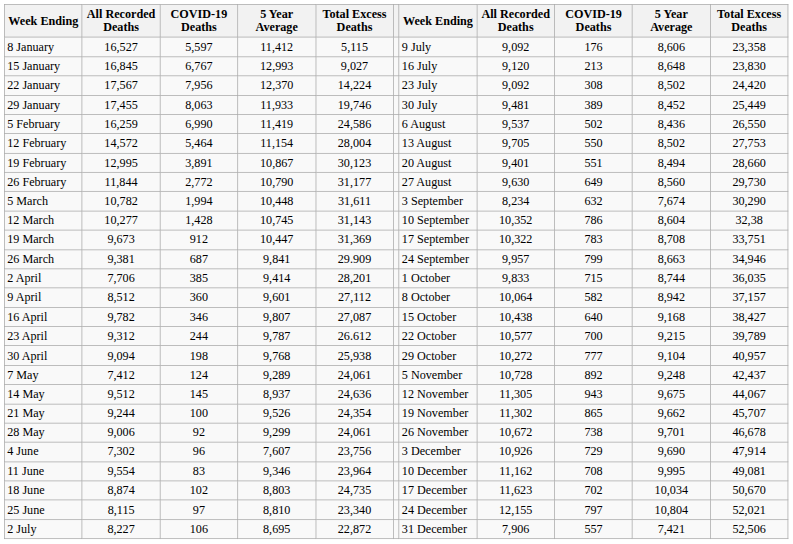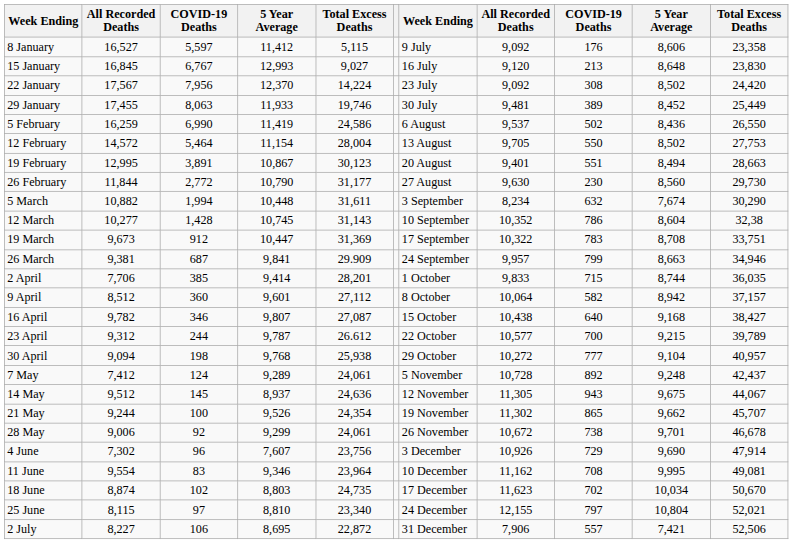(749, 162) 28,660 -> (749, 162) 28,663
(594, 182) 649 -> (594, 182) 230
(121, 201) 10,782 -> (121, 201) 10,882
